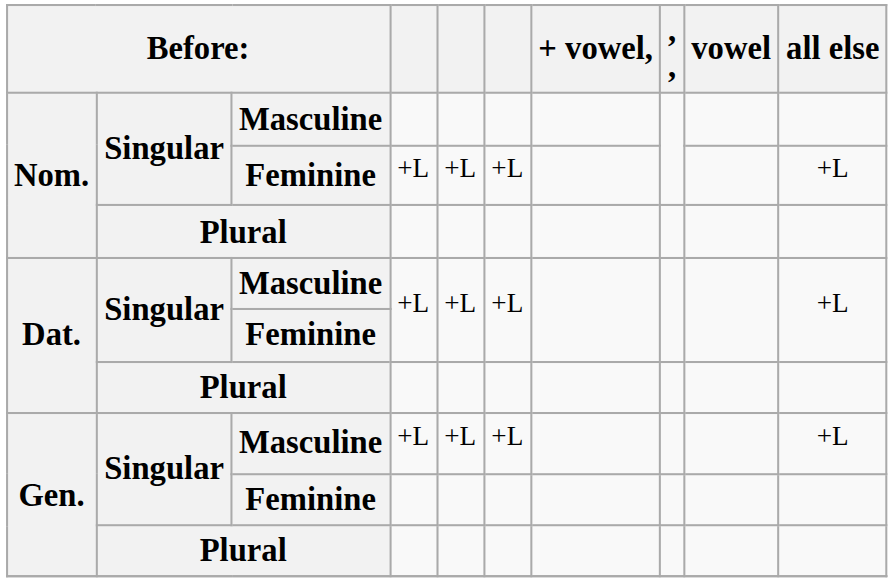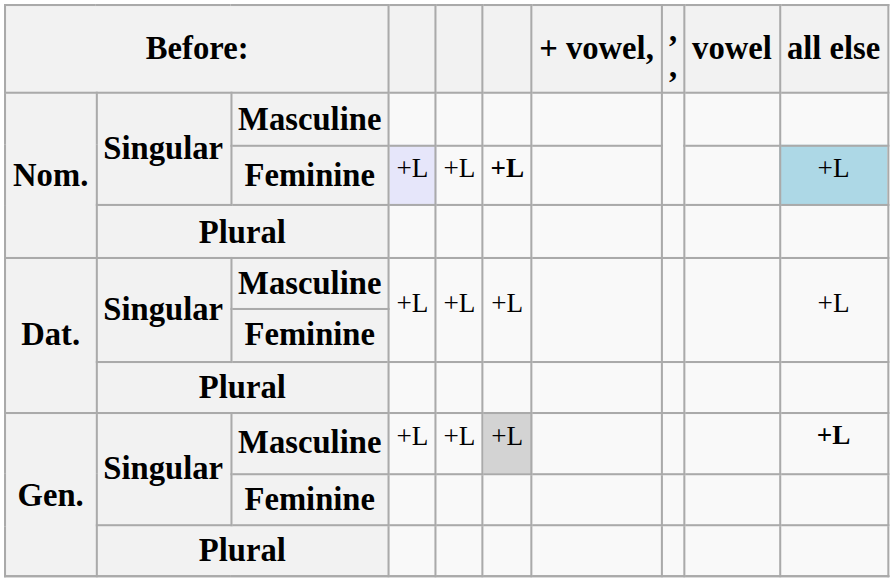(413, 168) no background -> (412, 168) lavender background
(507, 168) normal -> (507, 175) bold
(833, 168) no background -> (834, 168) lightblue background
(507, 436) no background -> (507, 436) lightgrey background
(833, 436) normal -> (834, 442) bold
